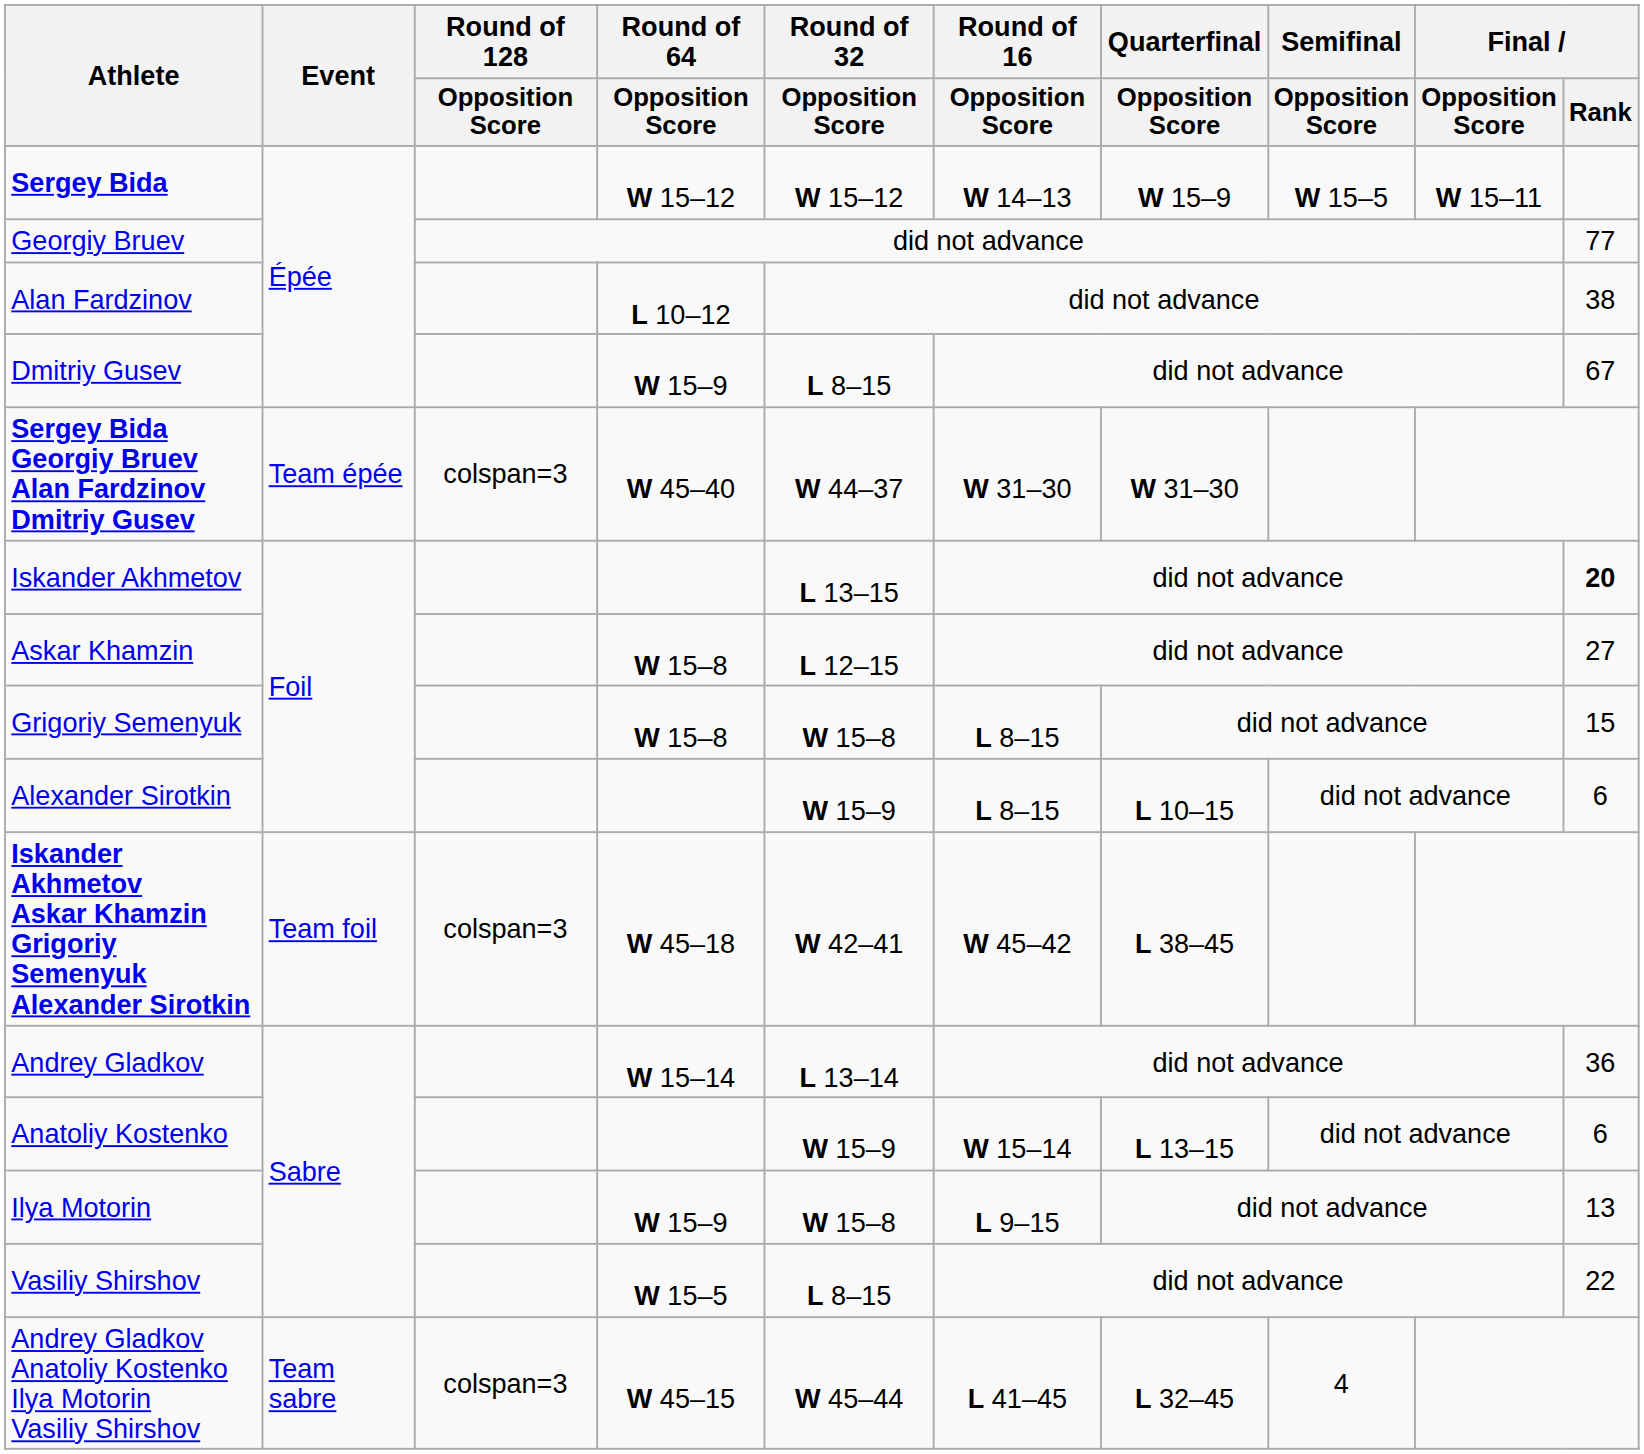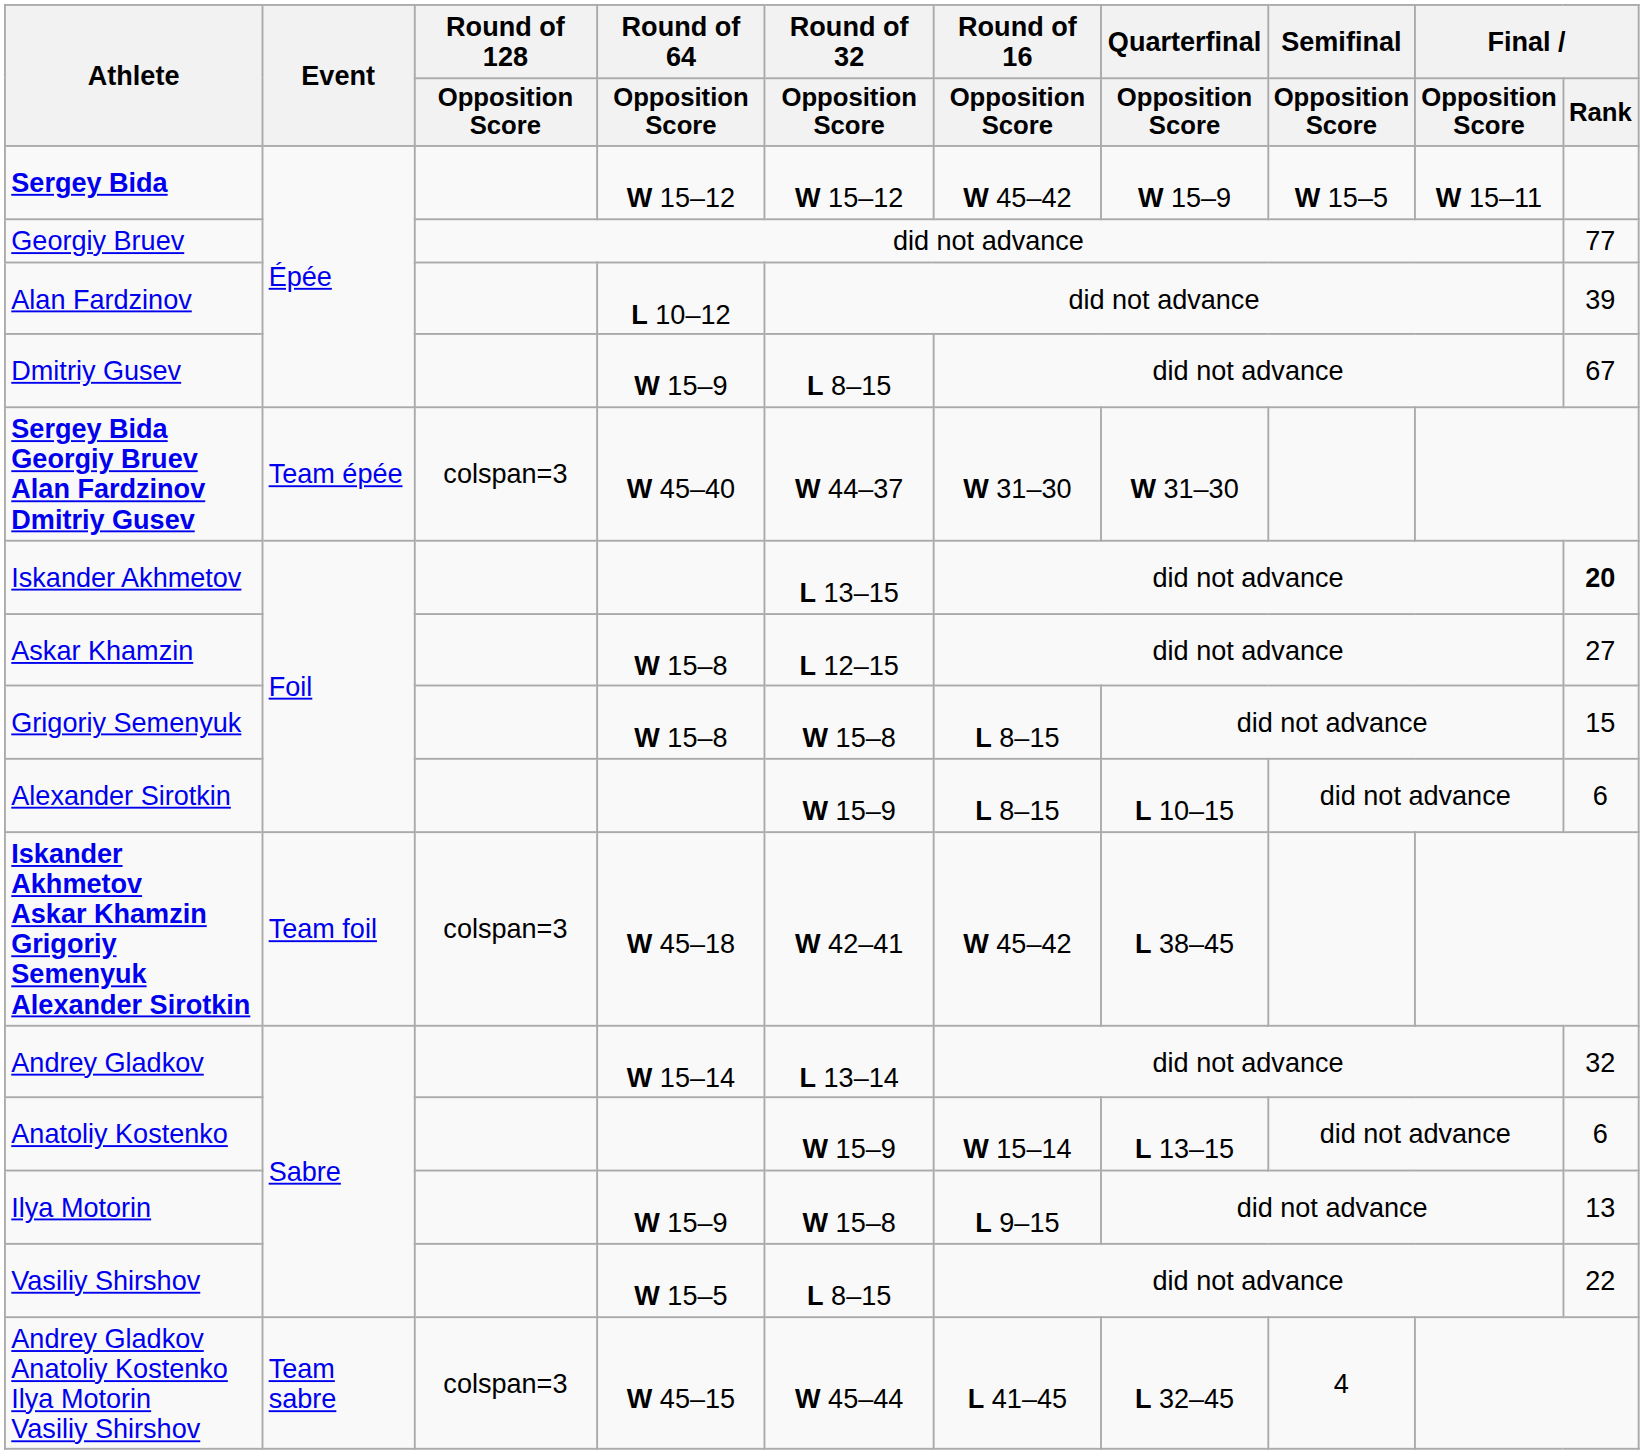(1017, 198) W 14–13 -> (1017, 198) W 45–42
(1600, 299) 38 -> (1600, 299) 39
(1600, 1062) 36 -> (1600, 1062) 32
